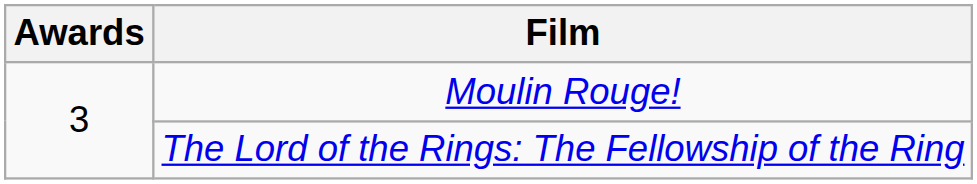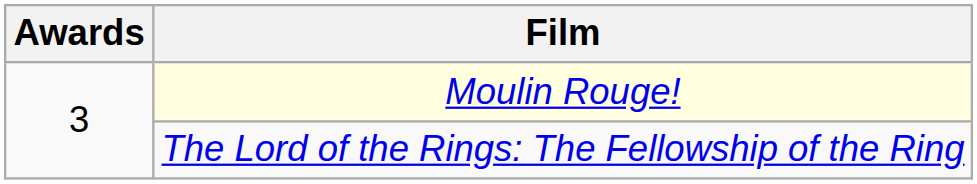(563, 91) no background -> (563, 91) lightyellow background
